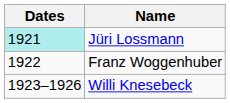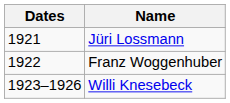(24, 39) paleturquoise background -> (24, 39) no background
